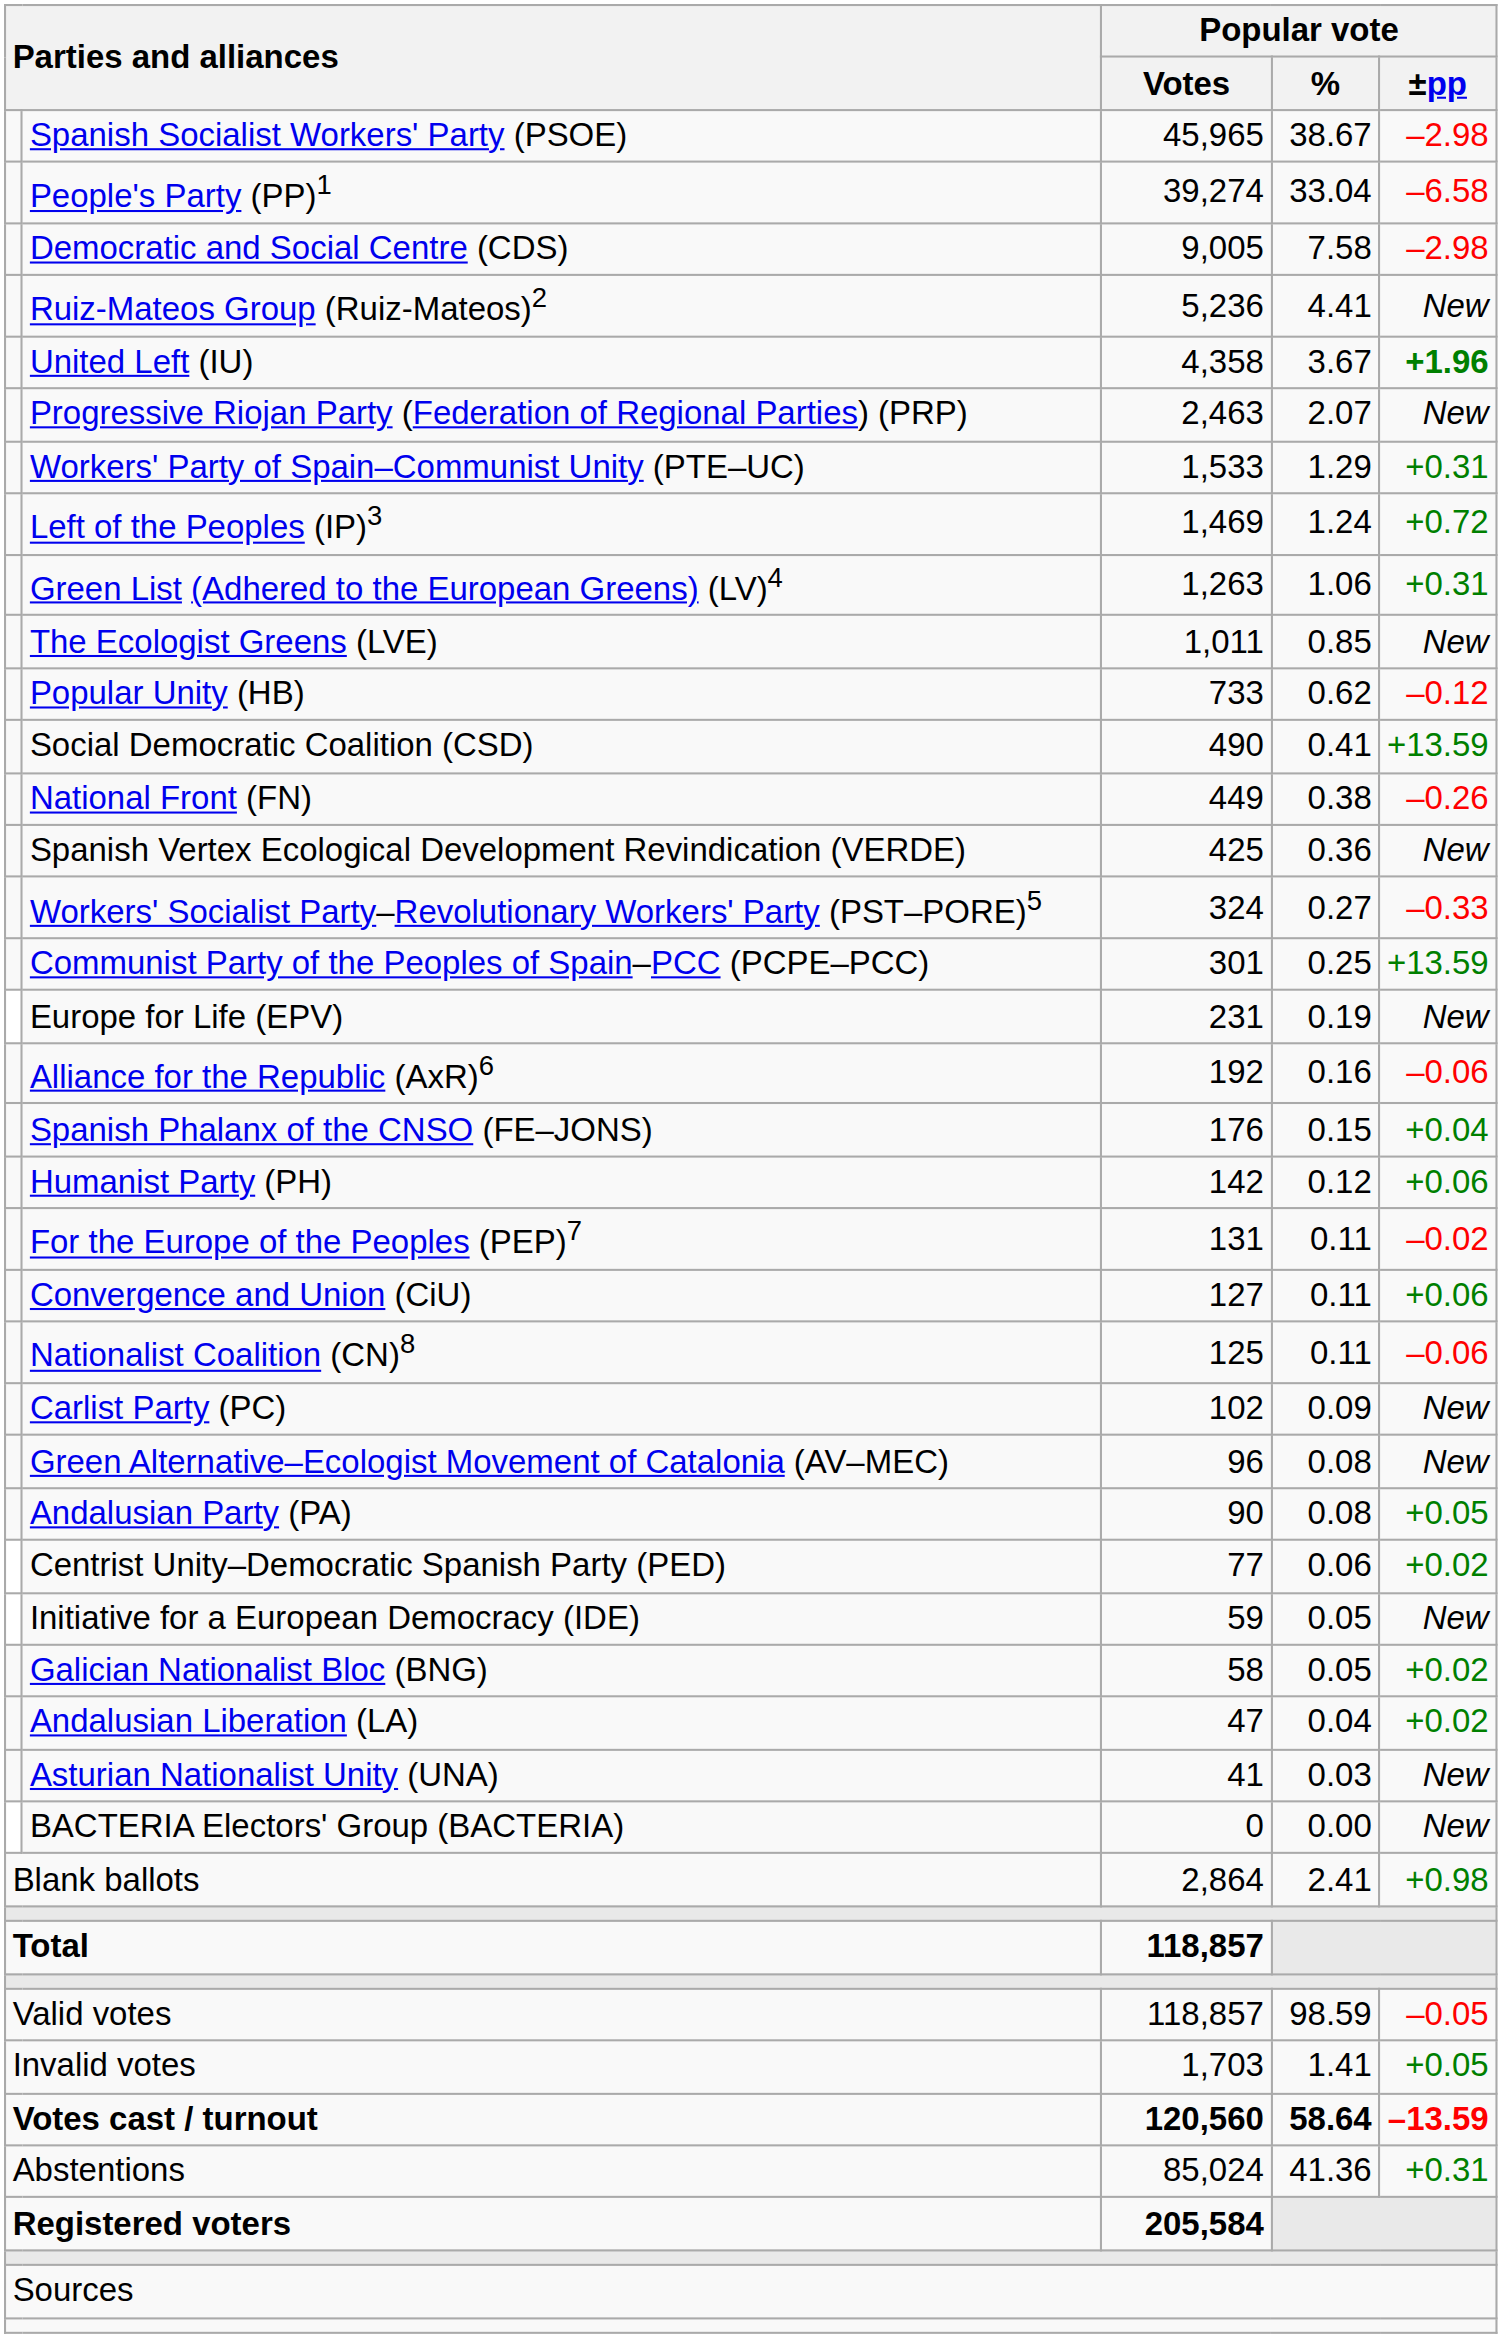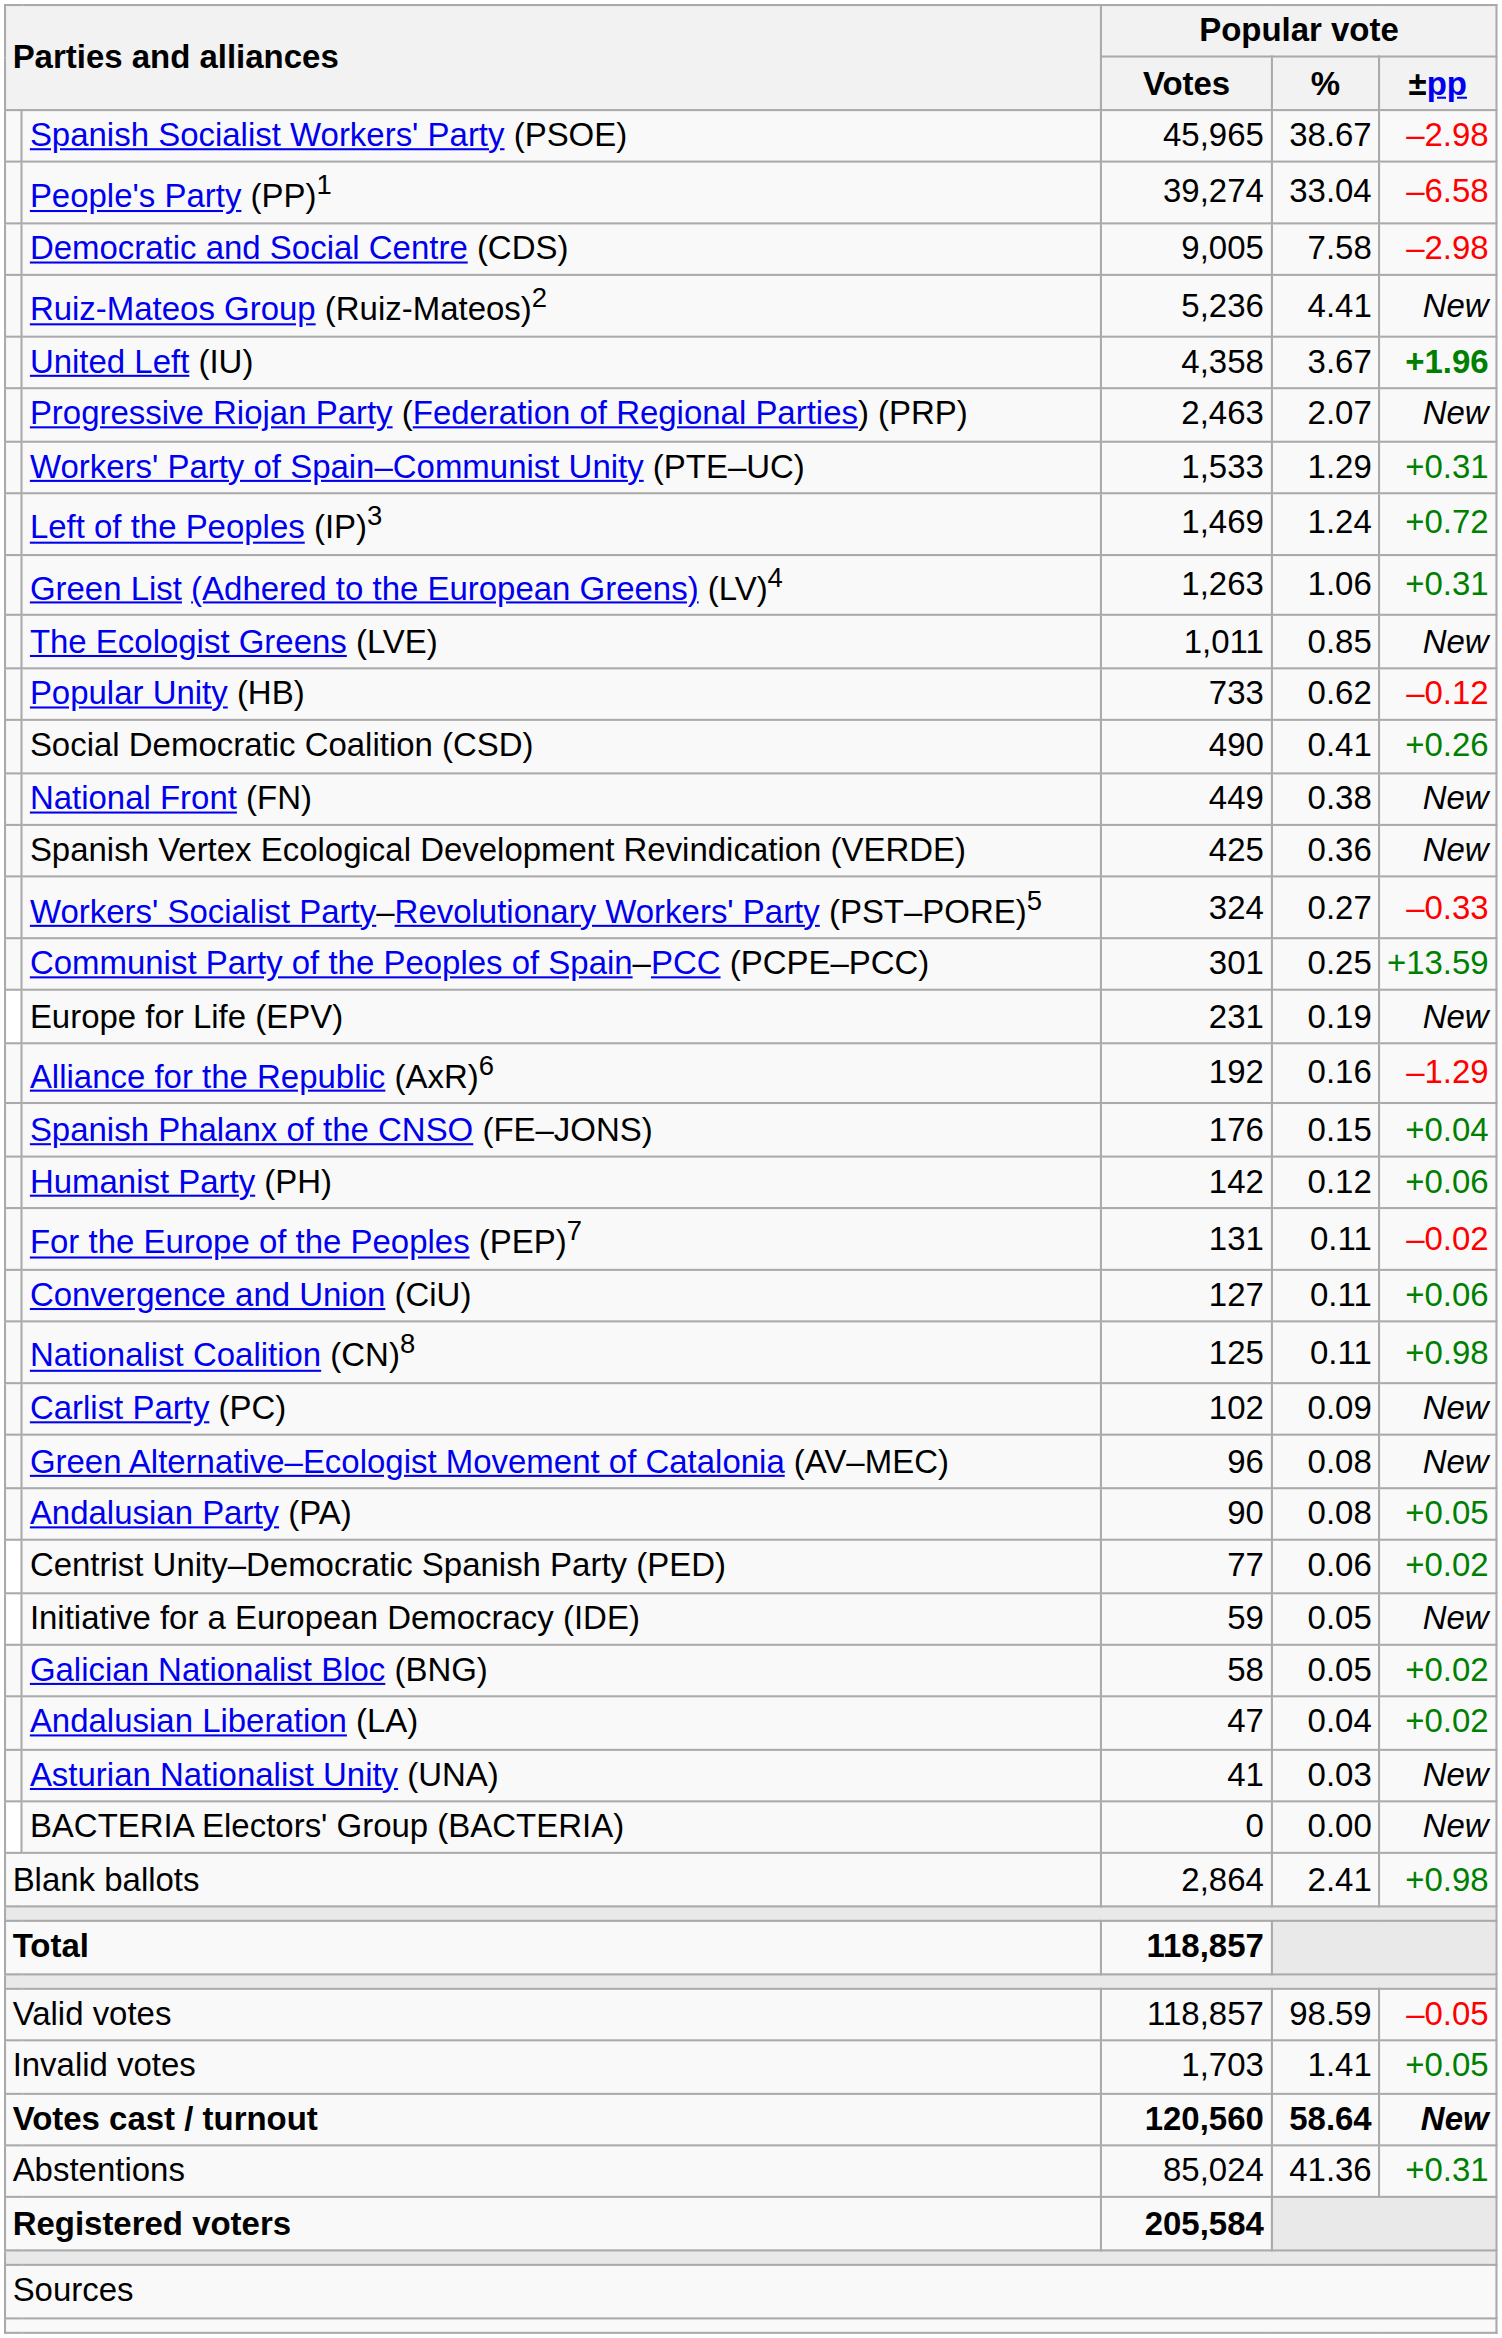(1438, 745) +13.59 -> (1447, 745) +0.26
(1447, 798) –0.26 -> (1456, 798) New
(1447, 1072) –0.06 -> (1447, 1072) –1.29
(1447, 1352) –0.06 -> (1447, 1352) +0.98
(1438, 2118) –13.59 -> (1455, 2118) New
